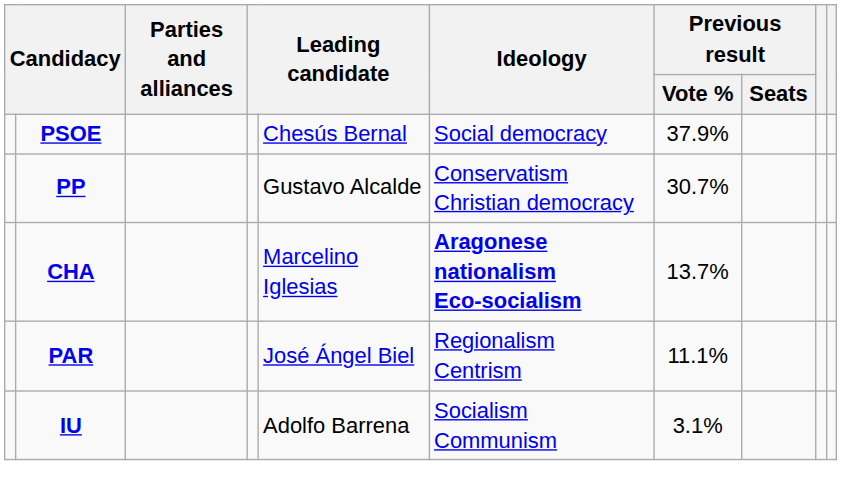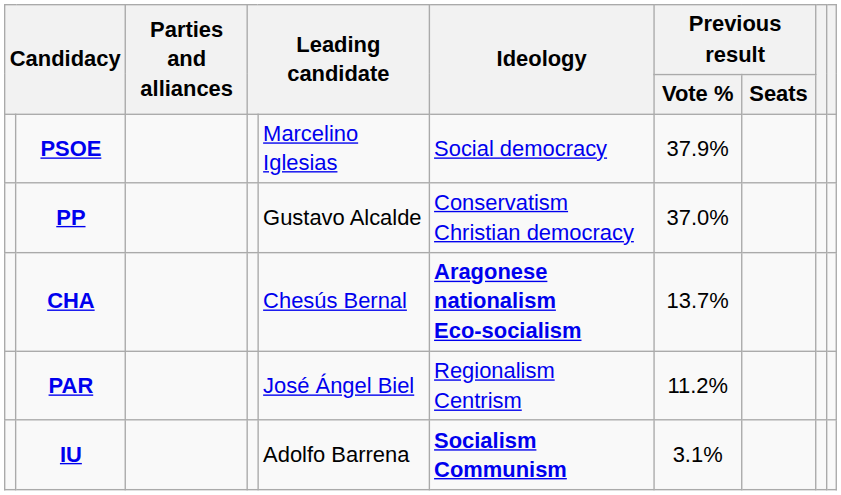(335, 133) Chesús Bernal -> (311, 148) Marcelino Iglesias
(698, 188) 30.7% -> (698, 217) 37.0%
(311, 272) Marcelino Iglesias -> (335, 301) Chesús Bernal
(698, 356) 11.1% -> (698, 385) 11.2%
(496, 425) normal -> (500, 455) bold
